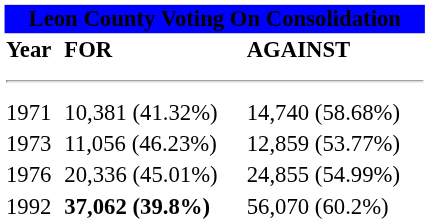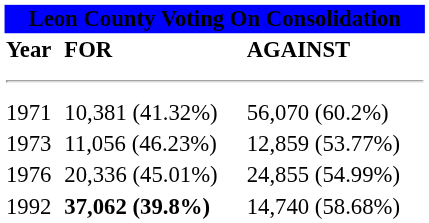(323, 112) 14,740 (58.68%) -> (318, 112) 56,070 (60.2%)
(318, 206) 56,070 (60.2%) -> (323, 206) 14,740 (58.68%)
